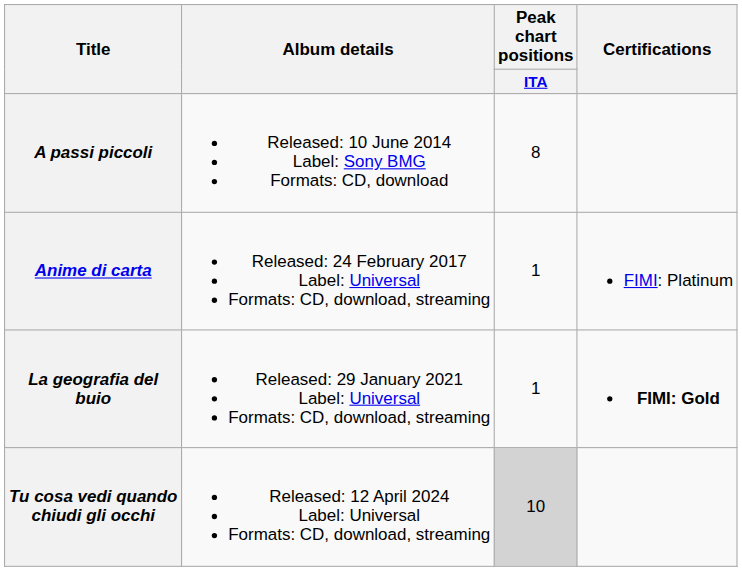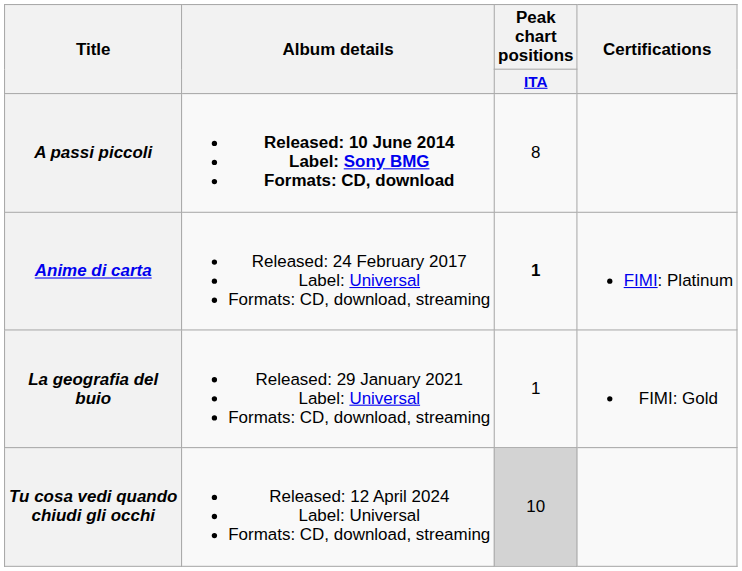(338, 162) normal -> (338, 162) bold
(536, 270) normal -> (536, 270) bold
(657, 398) bold -> (657, 398) normal
